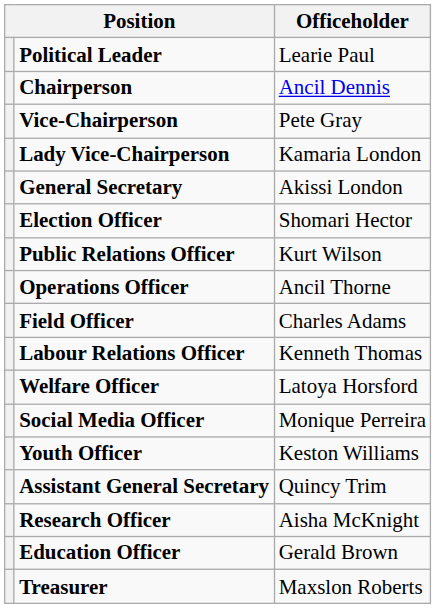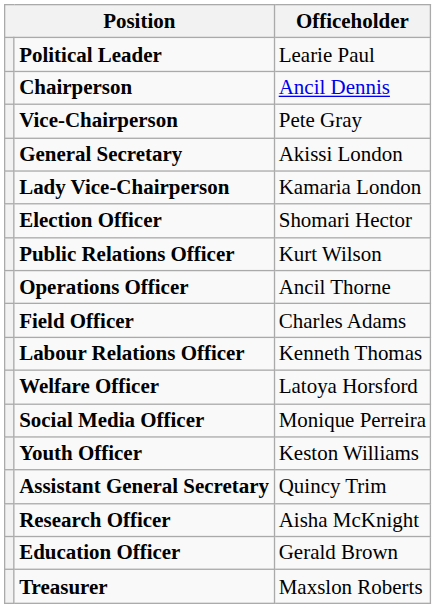rows swapped: (124, 154) <-> (101, 187)
